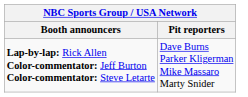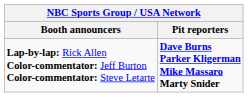(197, 65) normal -> (200, 65) bold
